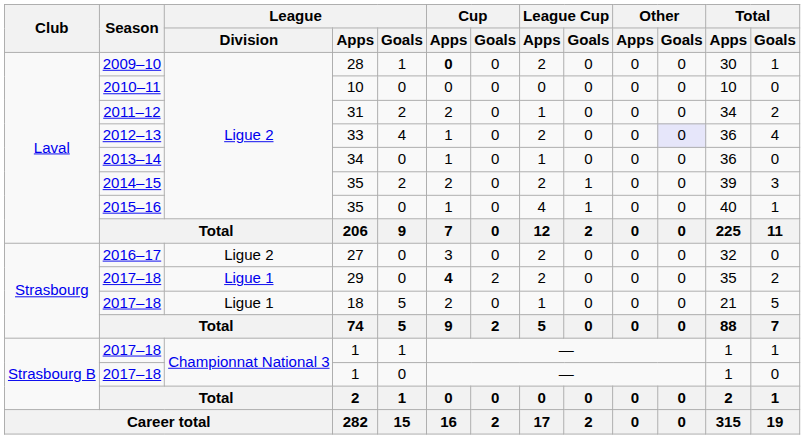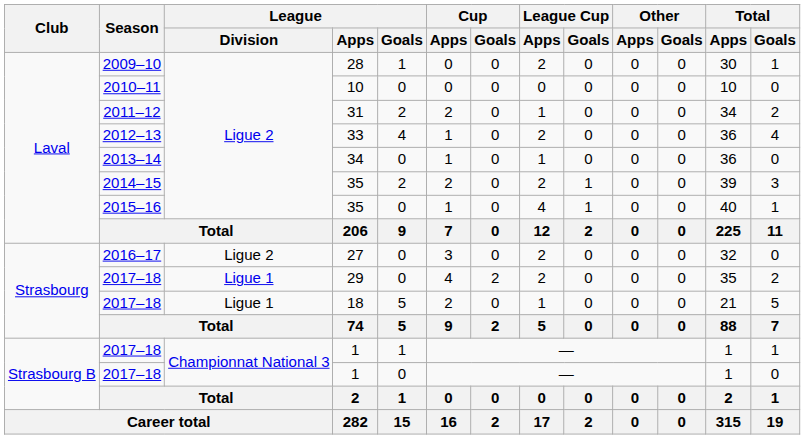(449, 64) bold -> (449, 64) normal
(682, 135) lavender background -> (682, 135) no background
(449, 278) bold -> (449, 278) normal
